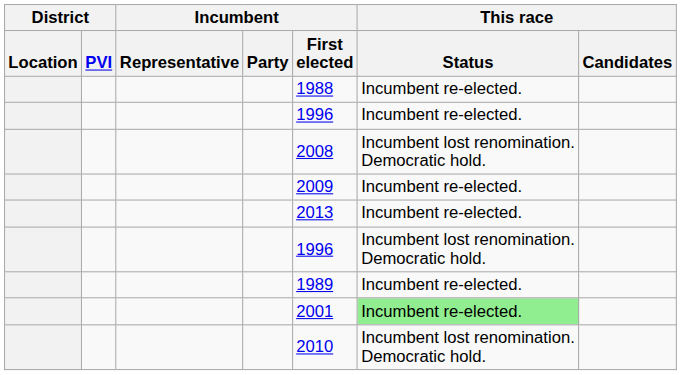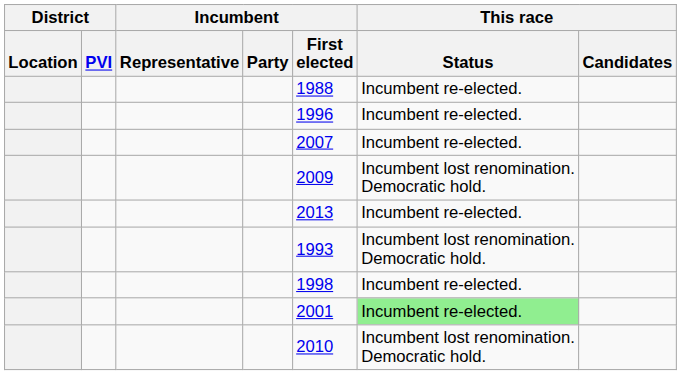(315, 151) 2008 -> (315, 141) 2007
(468, 151) Incumbent lost renomination. Democratic hold. -> (442, 141) Incumbent re-elected.
(442, 187) Incumbent re-elected. -> (468, 177) Incumbent lost renomination. Democratic hold.
(315, 249) 1996 -> (315, 249) 1993
(315, 284) 1989 -> (315, 284) 1998
